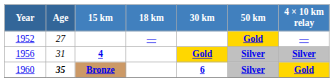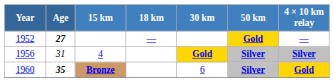(60, 39) normal -> (60, 39) bold
(101, 54) bold -> (101, 54) normal
(202, 70) bold -> (202, 70) normal
